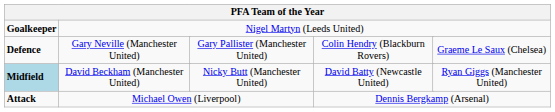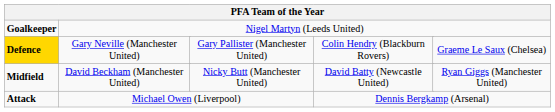(24, 50) no background -> (24, 50) gold background
(25, 77) lightblue background -> (25, 77) no background
